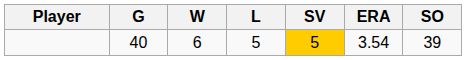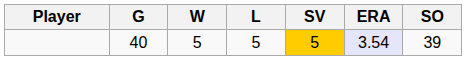(197, 42) 6 -> (197, 42) 5
(374, 42) no background -> (374, 42) lavender background
